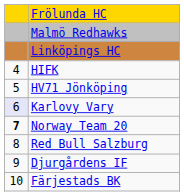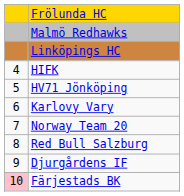(16, 107) lavender background -> (16, 107) no background
(16, 126) bold -> (16, 126) normal
(16, 182) no background -> (16, 182) pink background
